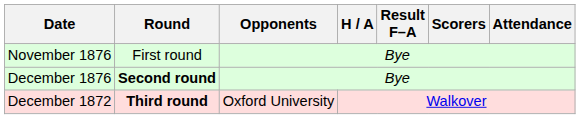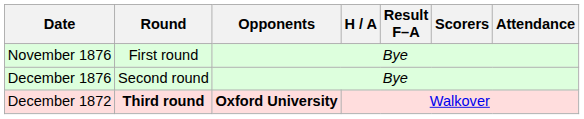(167, 78) bold -> (163, 78) normal
(279, 101) normal -> (277, 101) bold
